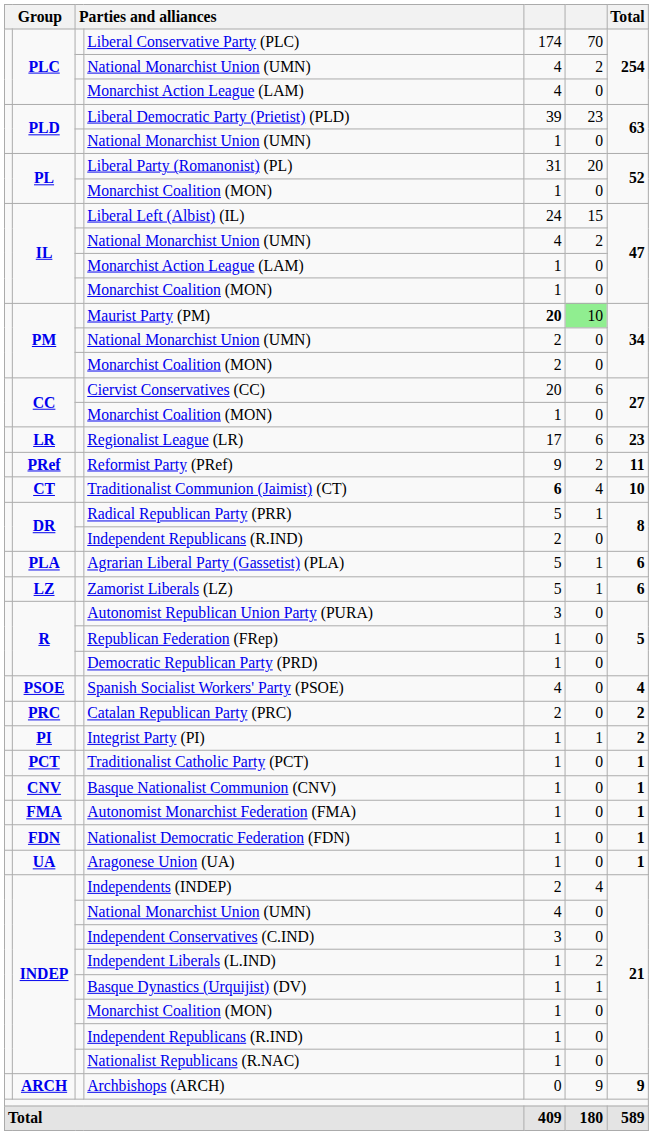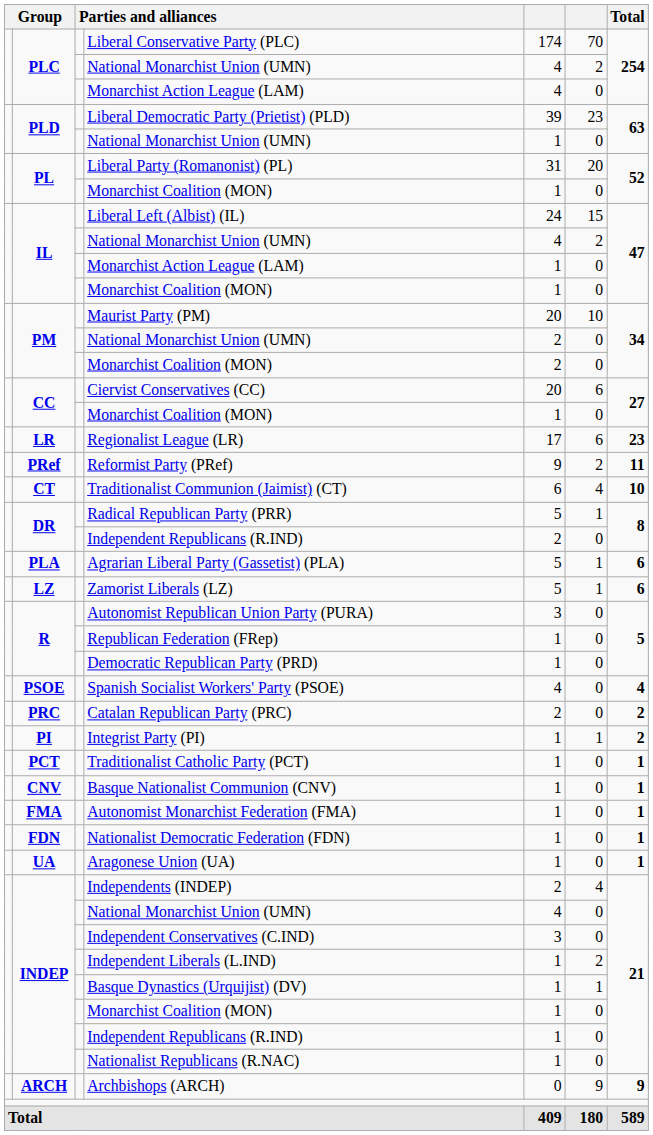(554, 315) bold -> (554, 315) normal
(595, 315) lightgreen background -> (595, 315) no background
(558, 489) bold -> (558, 489) normal
